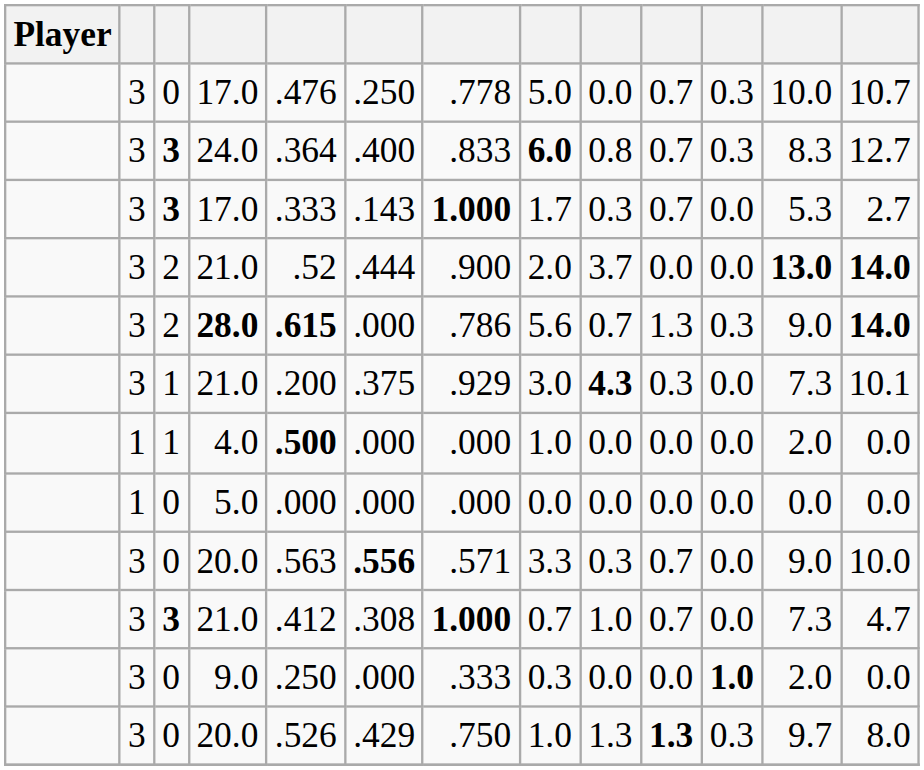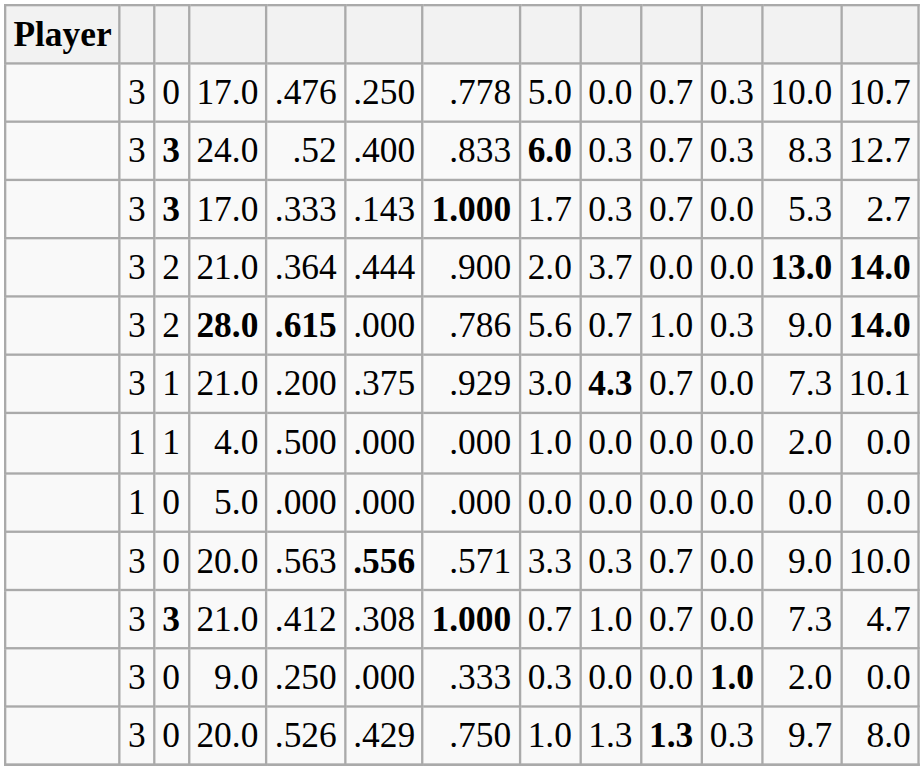(306, 150) .364 -> (315, 150) .52
(610, 150) 0.8 -> (610, 150) 0.3
(315, 267) .52 -> (306, 267) .364
(671, 325) 1.3 -> (671, 325) 1.0
(671, 384) 0.3 -> (671, 384) 0.7
(306, 442) bold -> (306, 442) normal
